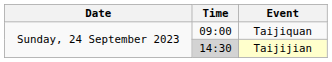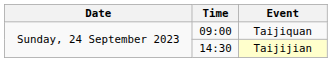(215, 48) lightgrey background -> (215, 48) no background
